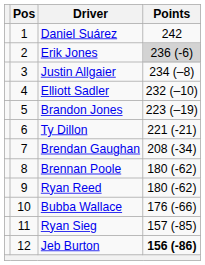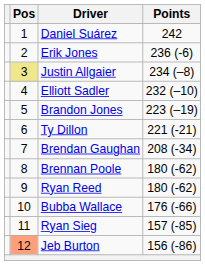(172, 53) lightgrey background -> (172, 53) no background
(24, 72) no background -> (24, 72) khaki background
(24, 245) no background -> (24, 245) lightsalmon background
(172, 245) bold -> (172, 245) normal
